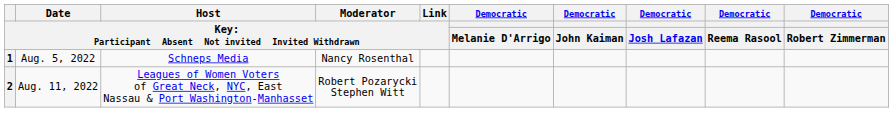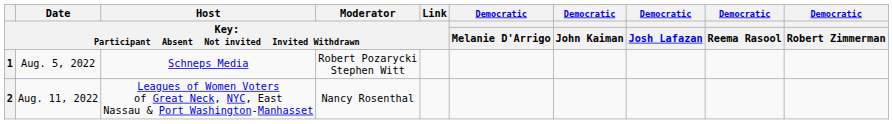(368, 58) Nancy Rosenthal -> (368, 64) Robert Pozarycki Stephen Witt
(368, 87) Robert Pozarycki Stephen Witt -> (368, 99) Nancy Rosenthal
